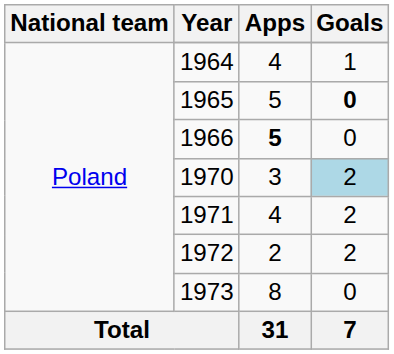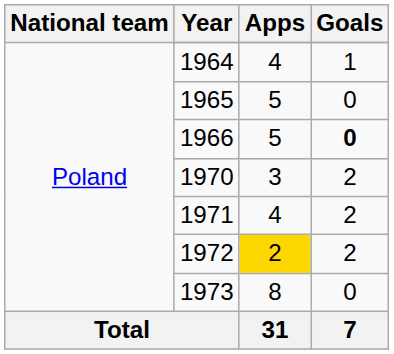(350, 100) bold -> (350, 100) normal
(275, 138) bold -> (275, 138) normal
(350, 138) normal -> (350, 138) bold
(350, 176) lightblue background -> (350, 176) no background
(275, 253) no background -> (275, 253) gold background
